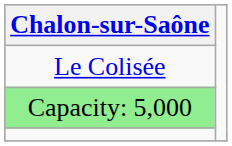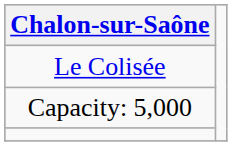(110, 107) lightgreen background -> (110, 107) no background
